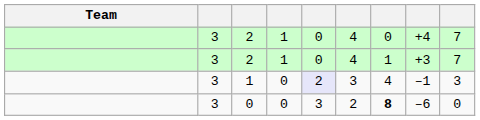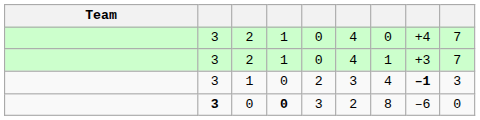(319, 82) lavender background -> (319, 82) no background
(423, 82) normal -> (423, 82) bold
(215, 104) normal -> (215, 104) bold
(284, 104) normal -> (284, 104) bold
(388, 104) bold -> (388, 104) normal
